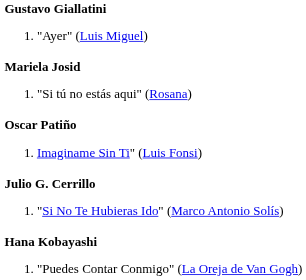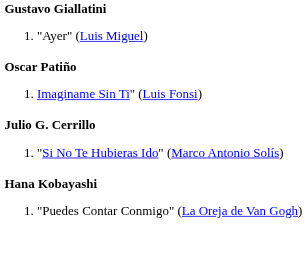- row: (153, 81)
